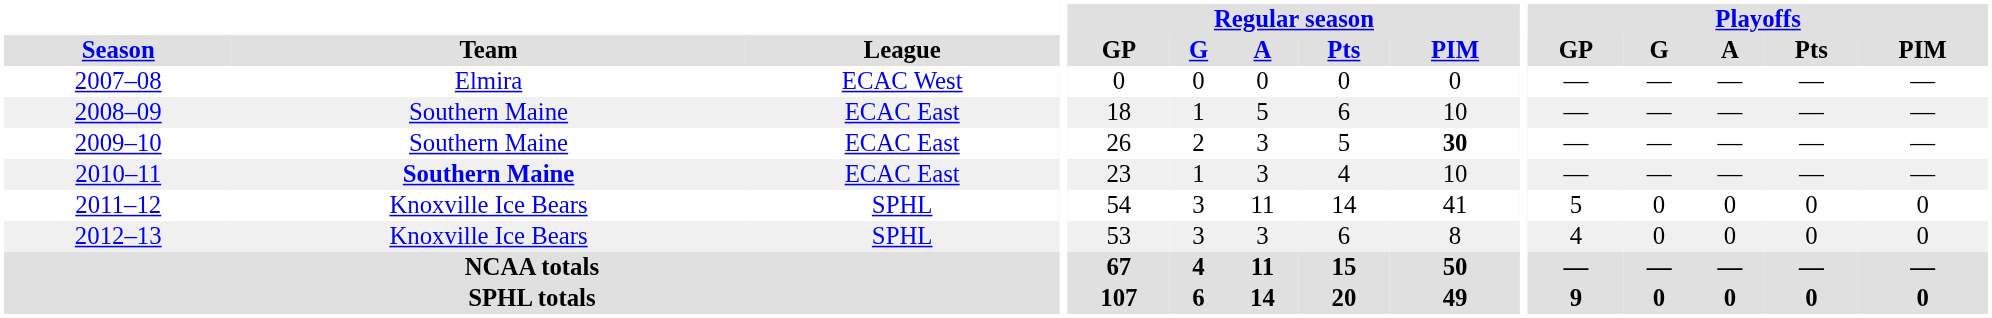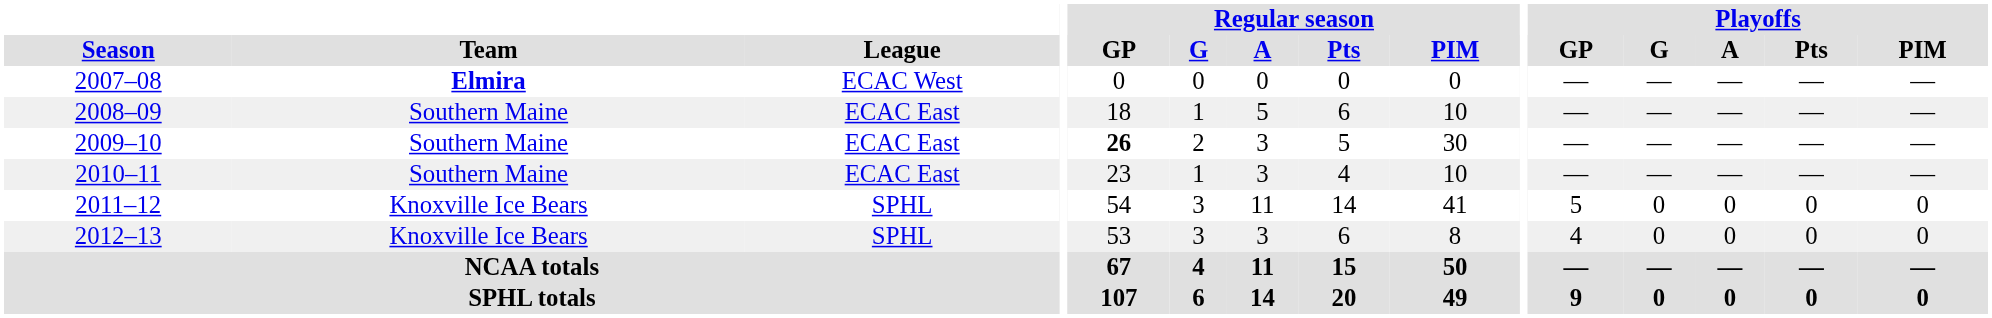(489, 81) normal -> (489, 81) bold
(1119, 143) normal -> (1119, 143) bold
(1455, 143) bold -> (1455, 143) normal
(489, 174) bold -> (489, 174) normal
